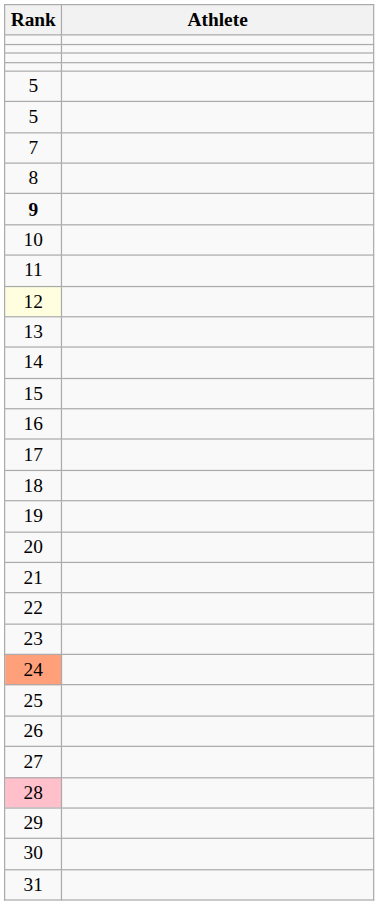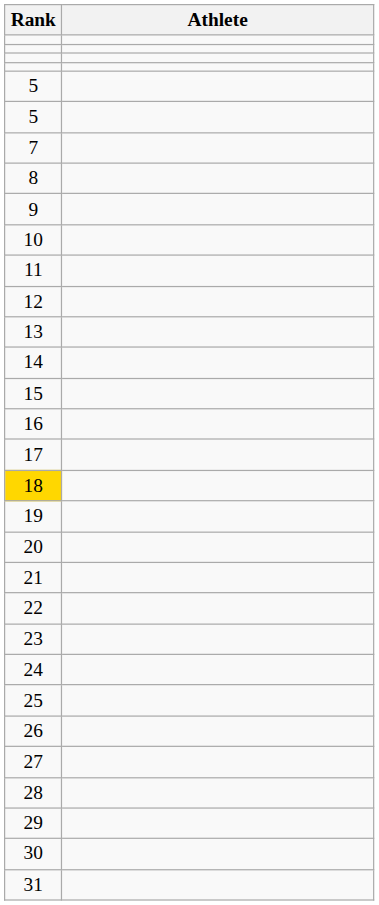(33, 209) bold -> (33, 209) normal
(33, 301) lightyellow background -> (33, 301) no background
(33, 485) no background -> (33, 485) gold background
(33, 669) lightsalmon background -> (33, 669) no background
(33, 792) pink background -> (33, 792) no background
